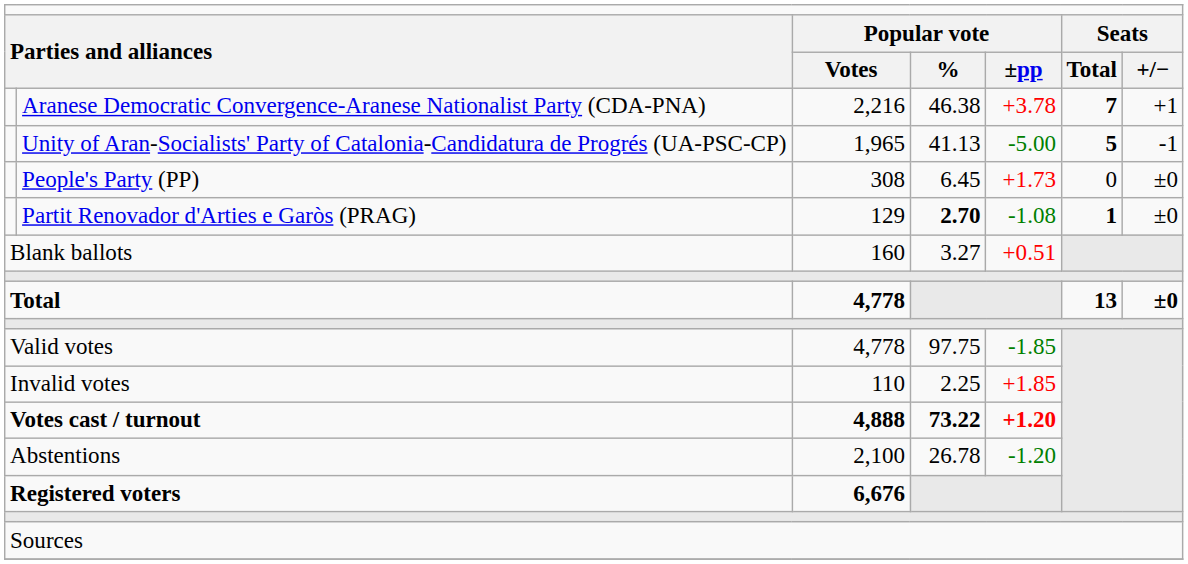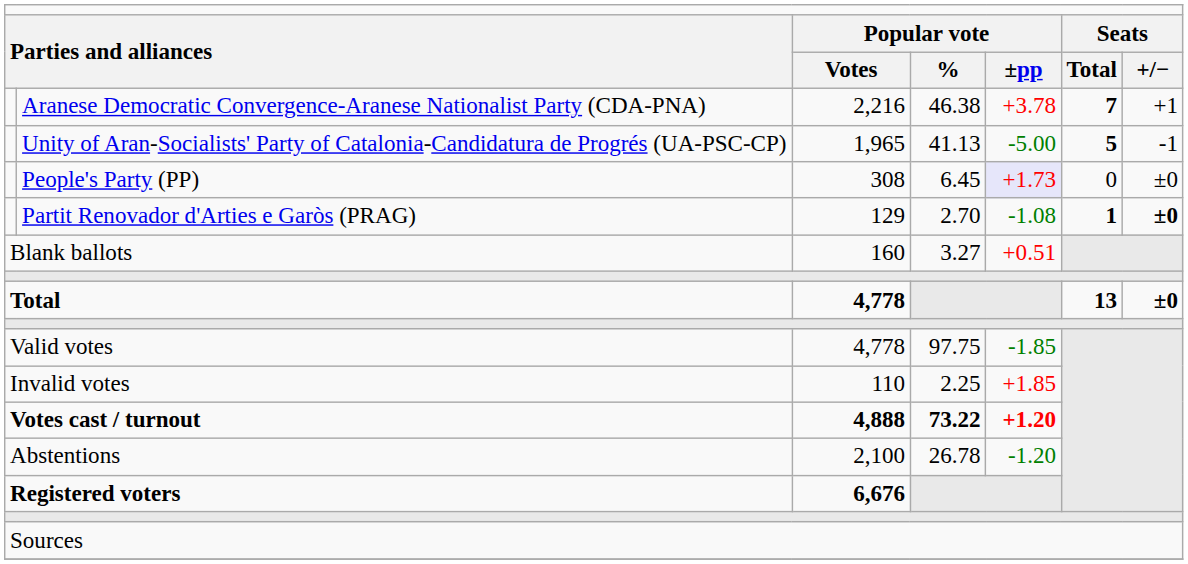(1029, 179) no background -> (1029, 179) lavender background
(960, 216) bold -> (960, 216) normal
(1166, 216) normal -> (1166, 216) bold
